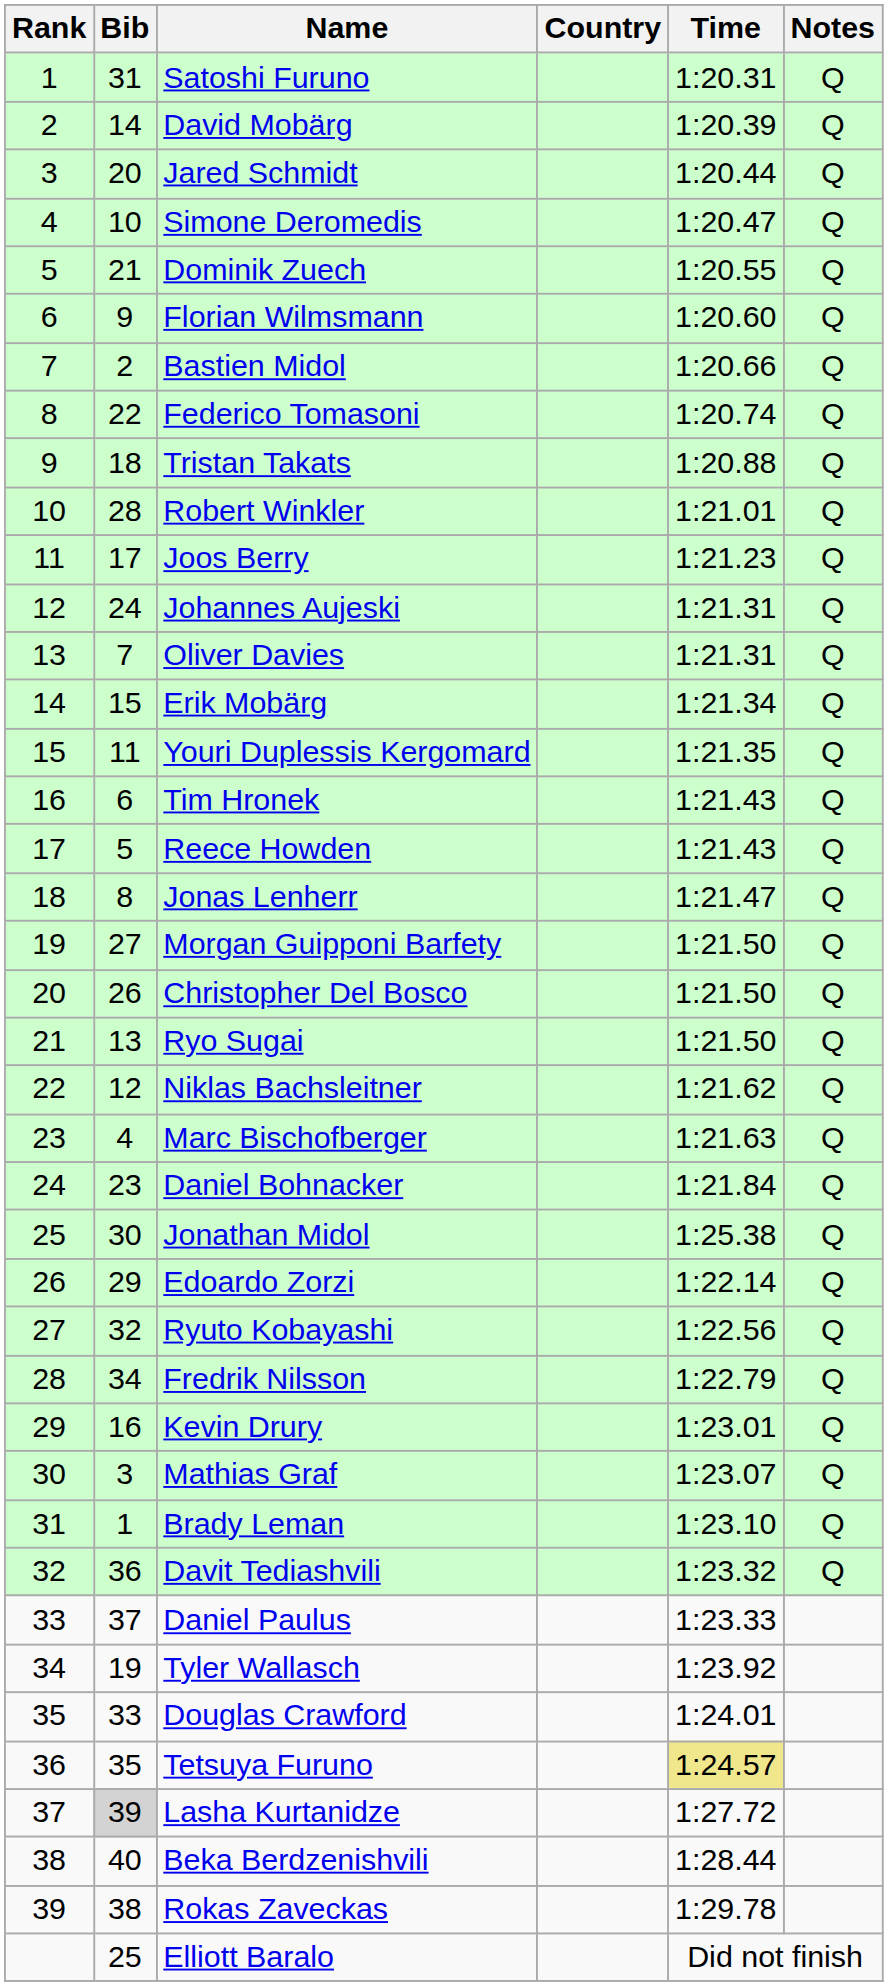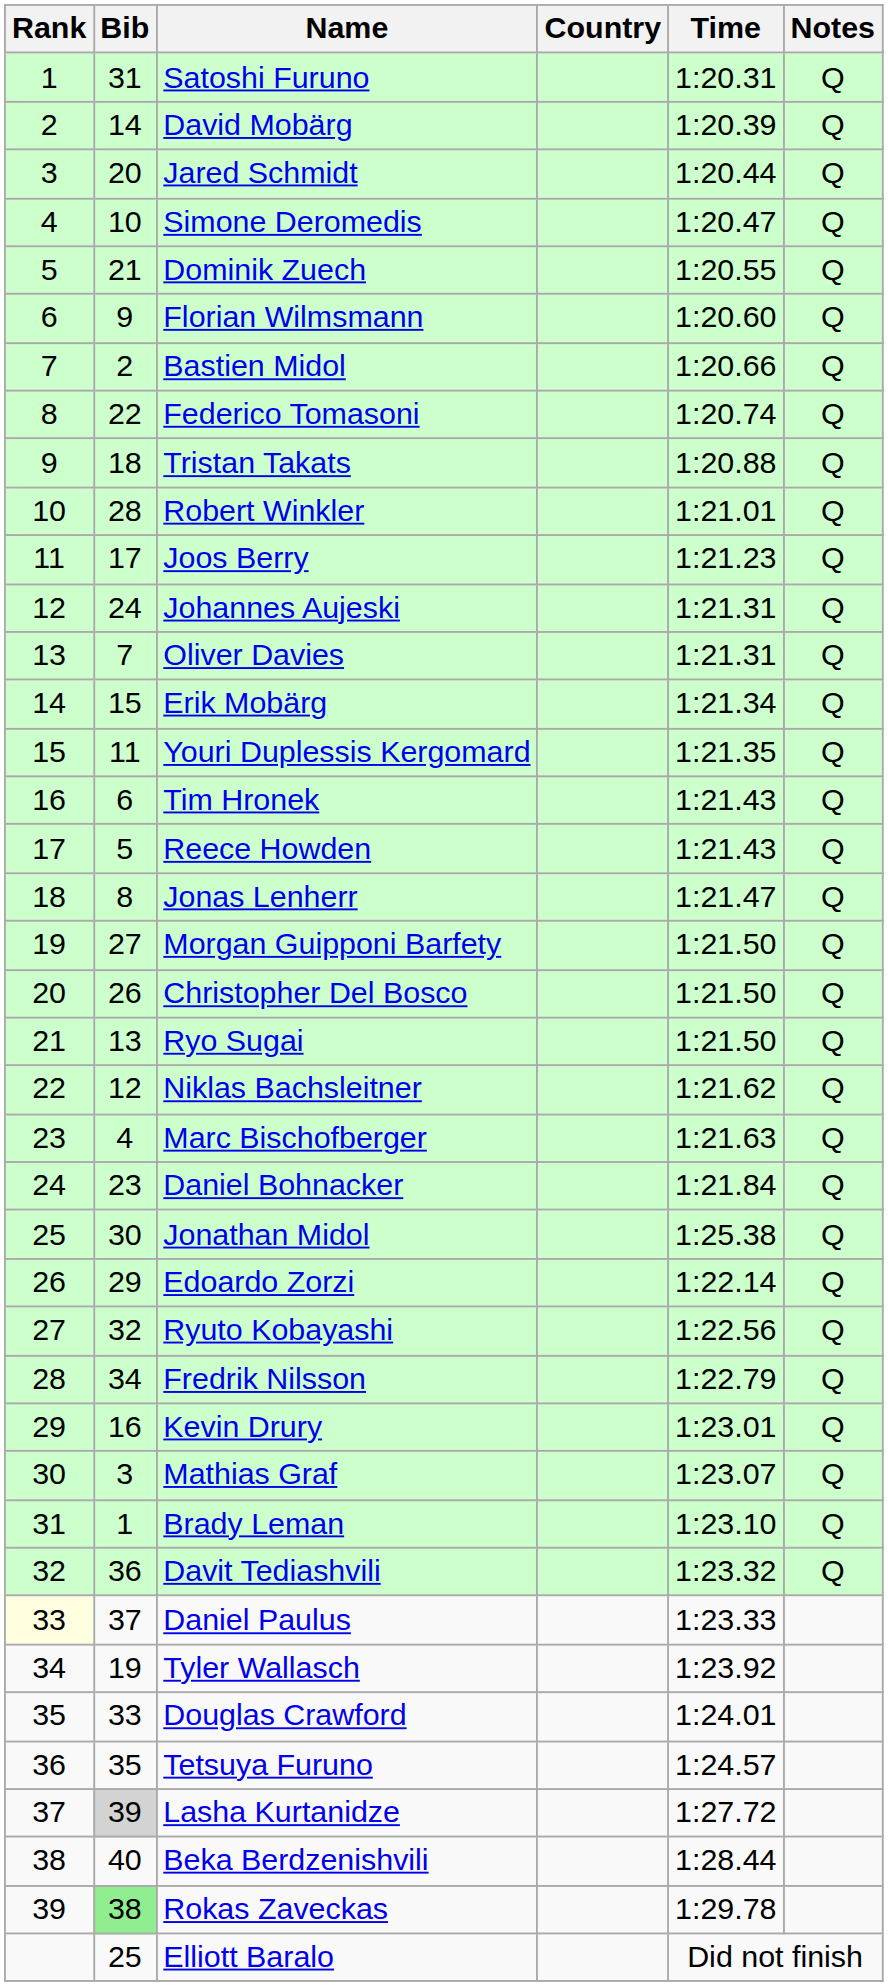(49, 1619) no background -> (49, 1619) lightyellow background
(726, 1764) khaki background -> (726, 1764) no background
(125, 1908) no background -> (125, 1908) lightgreen background
